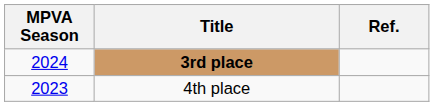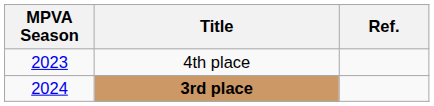rows swapped: (217, 88) <-> (217, 62)
